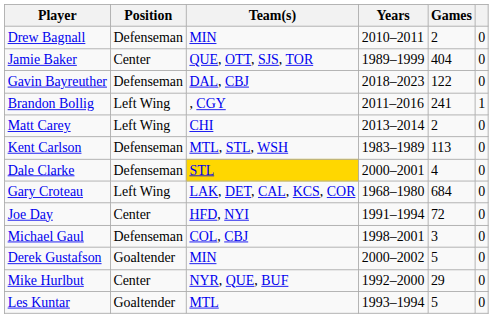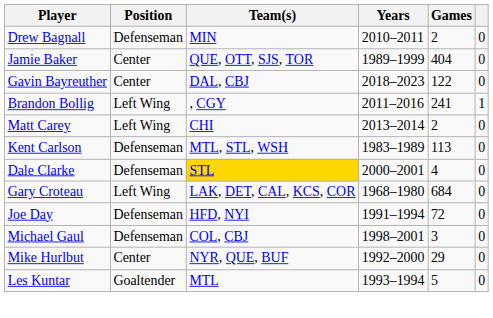(148, 81) Defenseman -> (132, 81) Center
(132, 214) Center -> (148, 214) Defenseman
- row: (55, 258)
